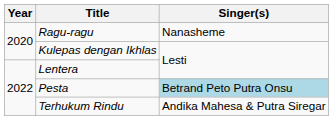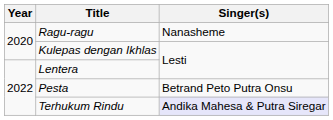(227, 87) lightblue background -> (227, 87) no background
(244, 106) no background -> (244, 106) lavender background
